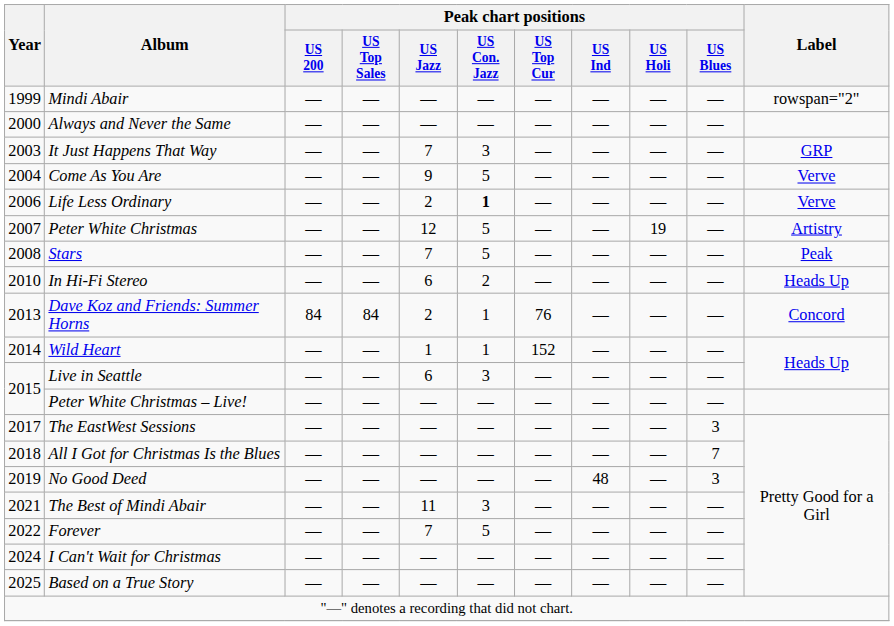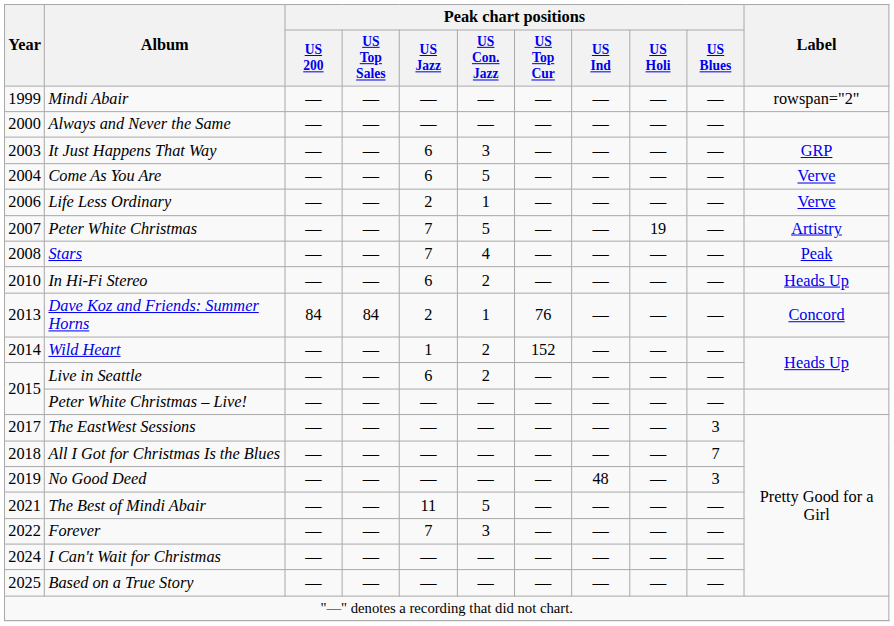(428, 150) 7 -> (428, 150) 6
(428, 176) 9 -> (428, 176) 6
(486, 202) bold -> (486, 202) normal
(428, 228) 12 -> (428, 228) 7
(486, 254) 5 -> (486, 254) 4
(486, 350) 1 -> (486, 350) 2
(486, 375) 3 -> (486, 375) 2
(486, 505) 3 -> (486, 505) 5
(486, 531) 5 -> (486, 531) 3
